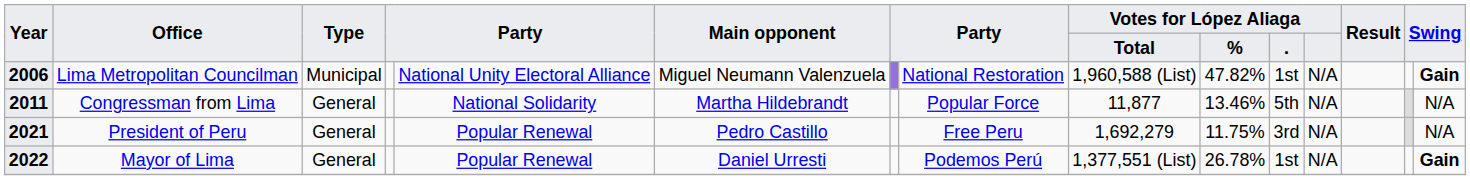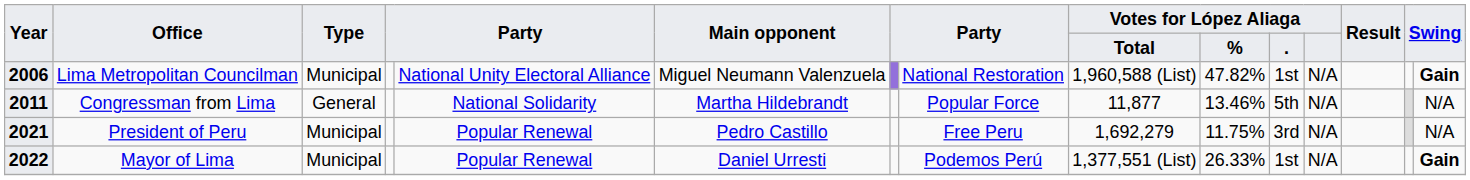(344, 132) General -> (344, 132) Municipal
(344, 160) General -> (344, 160) Municipal
(1235, 160) 26.78% -> (1235, 160) 26.33%
